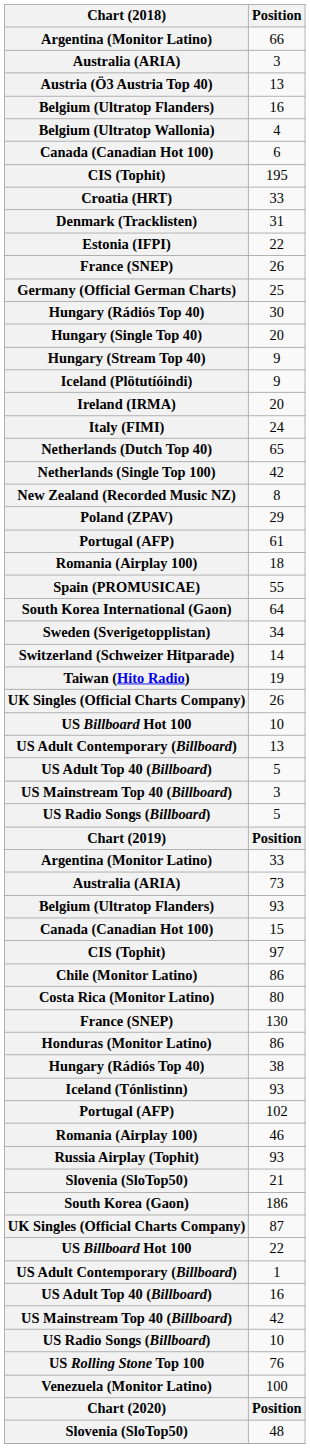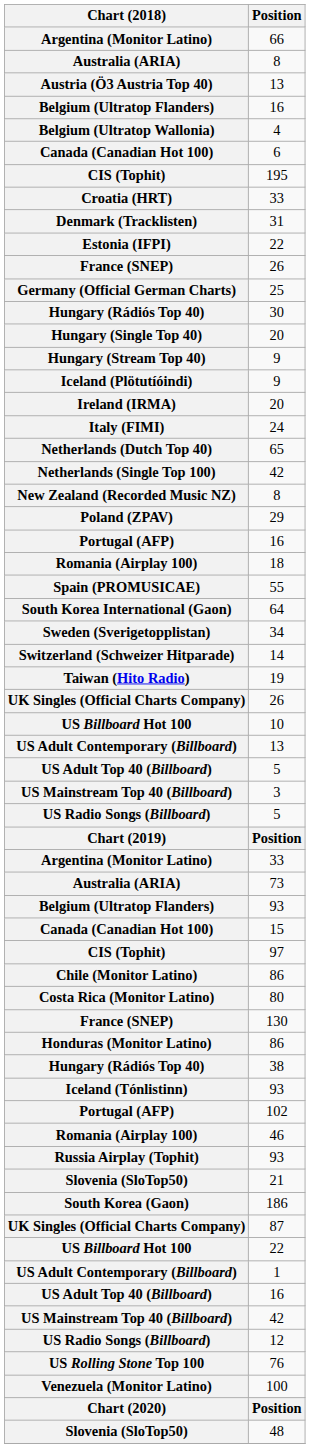(277, 61) 3 -> (277, 61) 8
(277, 541) 61 -> (277, 541) 16
(277, 1340) 10 -> (277, 1340) 12
